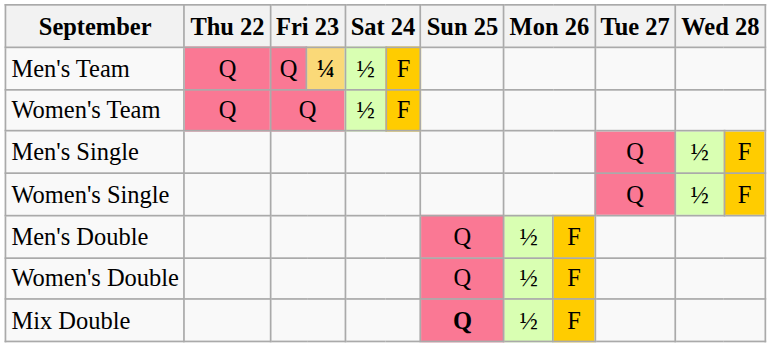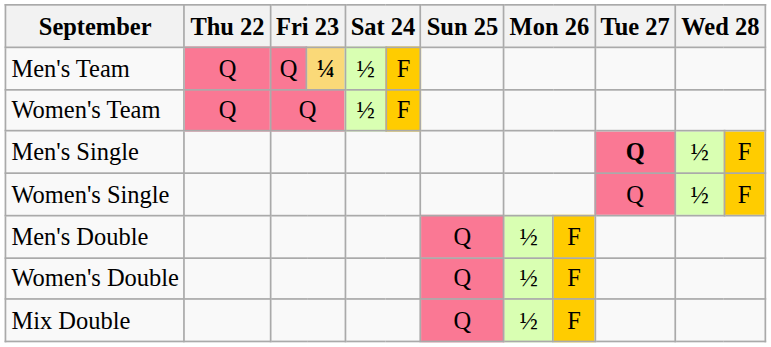(635, 152) normal -> (635, 152) bold
(462, 320) bold -> (462, 320) normal
